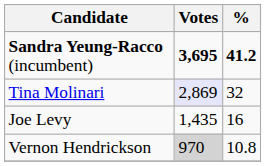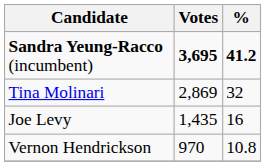(198, 92) lavender background -> (198, 92) no background
(191, 147) lightgrey background -> (191, 147) no background
